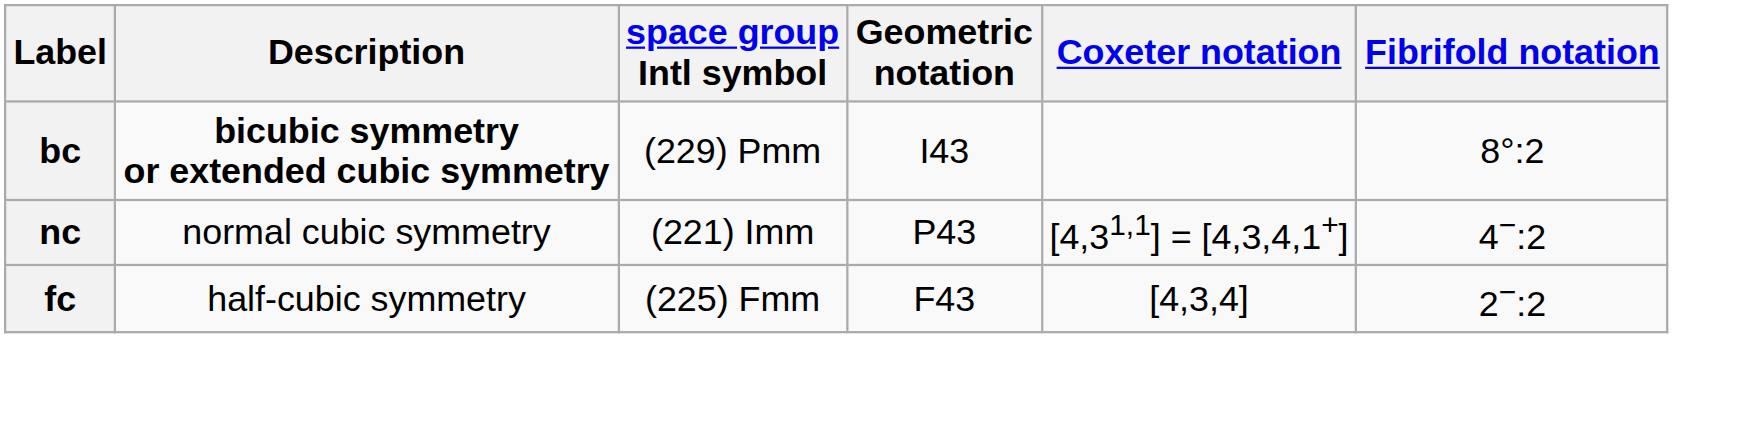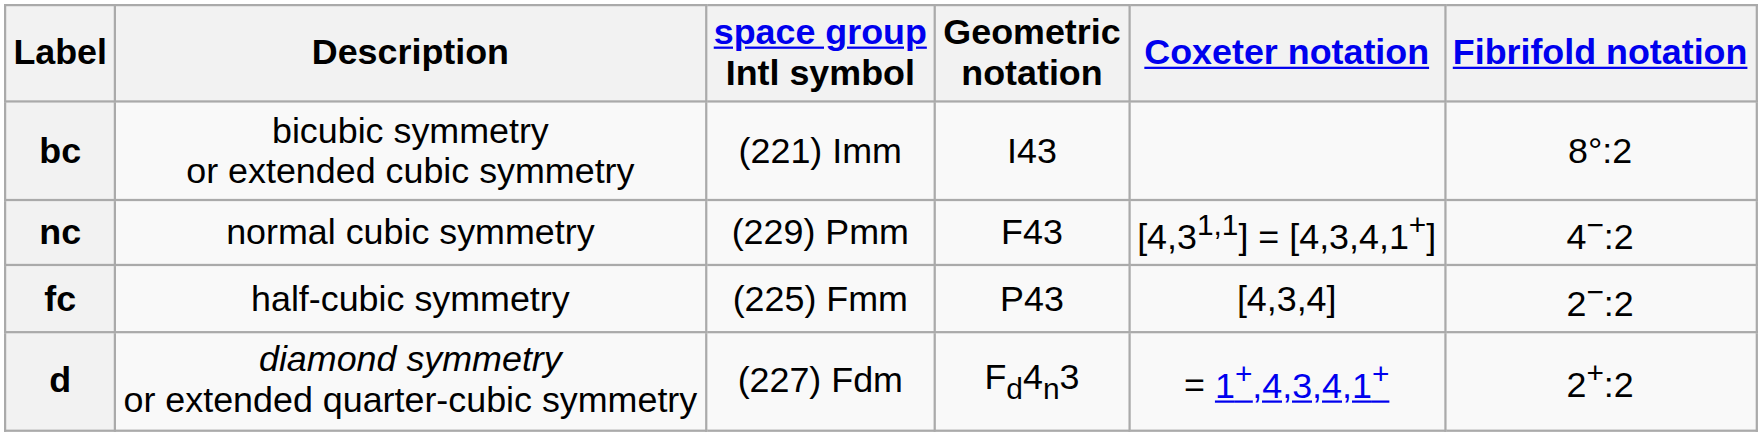(367, 150) bold -> (410, 150) normal
(733, 150) (229) Pmm -> (820, 150) (221) Imm
(733, 232) (221) Imm -> (820, 232) (229) Pmm
(944, 232) P43 -> (1032, 232) F43
(944, 298) F43 -> (1032, 298) P43
+ row: (60, 380)
